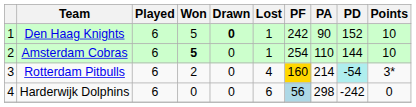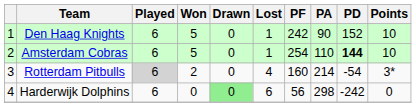(231, 33) bold -> (231, 33) normal
(194, 53) bold -> (194, 53) normal
(352, 53) normal -> (352, 53) bold
(155, 72) no background -> (155, 72) lightgrey background
(298, 72) gold background -> (298, 72) no background
(352, 72) paleturquoise background -> (352, 72) no background
(231, 92) no background -> (231, 92) lightgreen background
(298, 92) lightblue background -> (298, 92) no background
